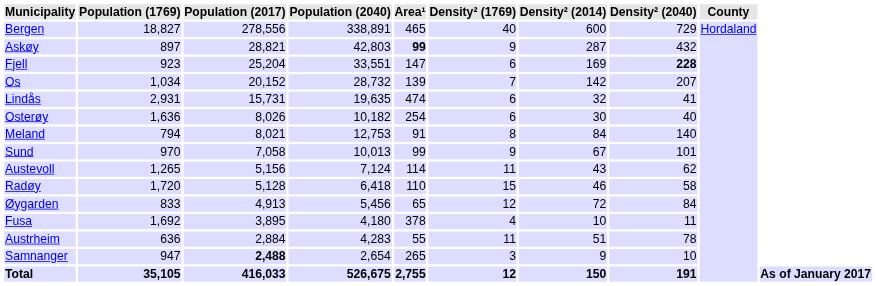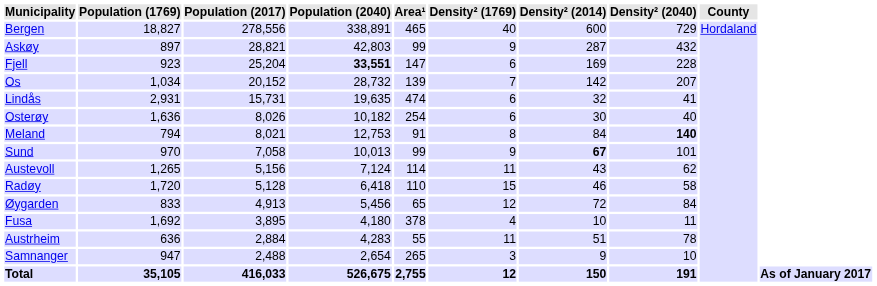(419, 46) bold -> (419, 46) normal
(372, 64) normal -> (372, 64) bold
(686, 64) bold -> (686, 64) normal
(686, 134) normal -> (686, 134) bold
(600, 151) normal -> (600, 151) bold
(270, 256) bold -> (270, 256) normal
